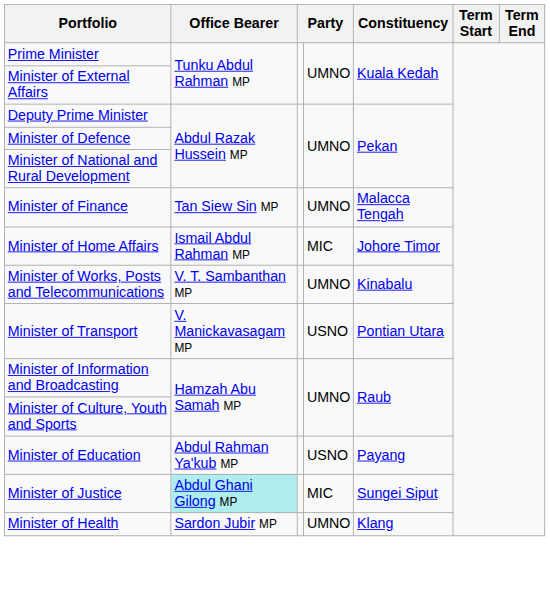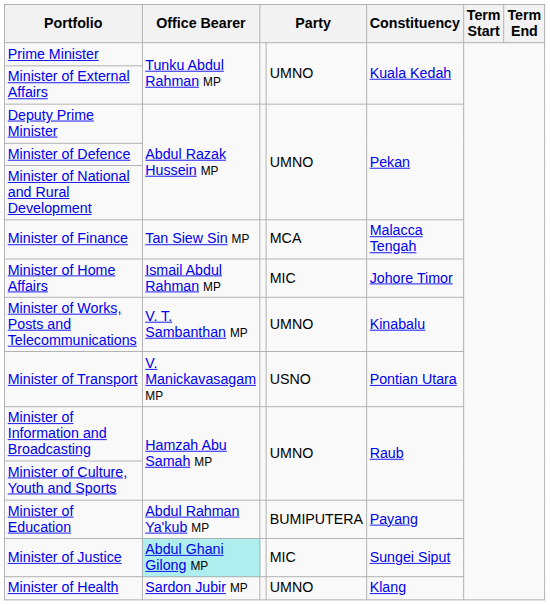(329, 207) UMNO -> (286, 239) MCA
(327, 455) USNO -> (316, 519) BUMIPUTERA
